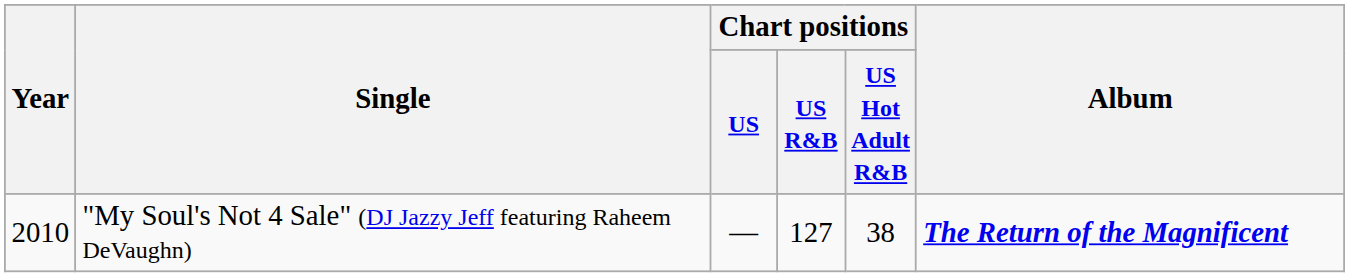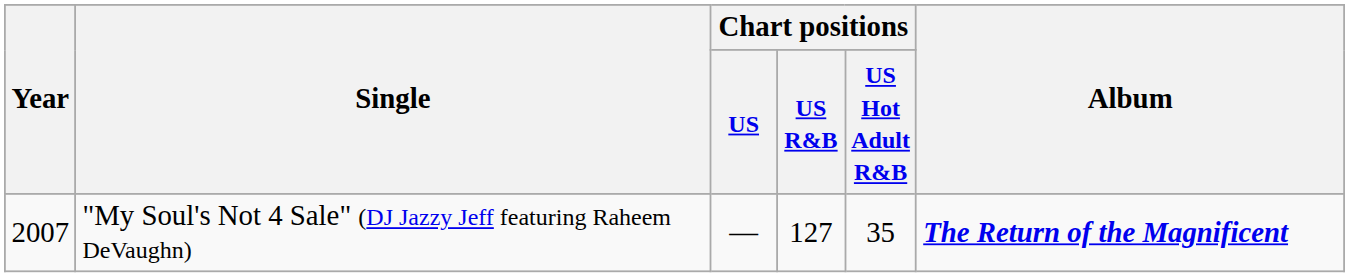(40, 232) 2010 -> (40, 232) 2007
(881, 232) 38 -> (881, 232) 35
